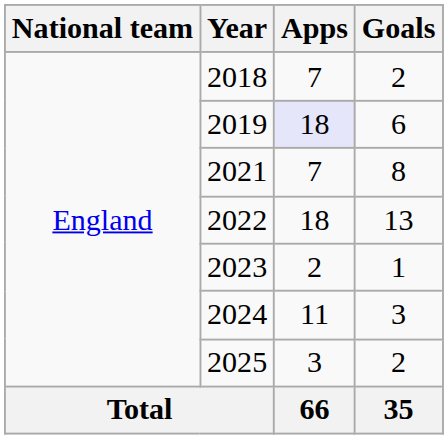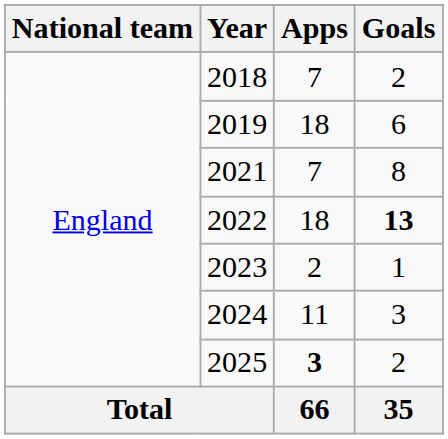(314, 123) lavender background -> (314, 123) no background
(399, 219) normal -> (399, 219) bold
(314, 362) normal -> (314, 362) bold
